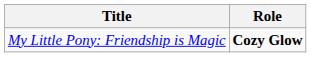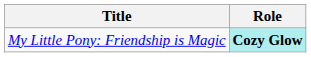(267, 39) no background -> (267, 39) paleturquoise background
